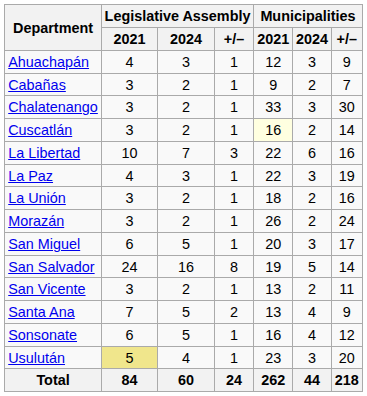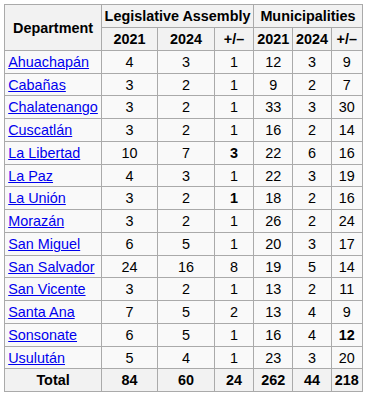(273, 130) lightyellow background -> (273, 130) no background
(234, 153) normal -> (234, 153) bold
(234, 198) normal -> (234, 198) bold
(347, 335) normal -> (347, 335) bold
(129, 358) khaki background -> (129, 358) no background
